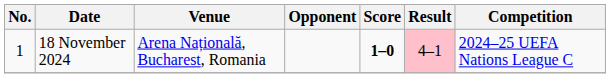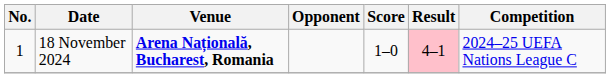(202, 51) normal -> (205, 51) bold
(382, 51) bold -> (386, 51) normal
